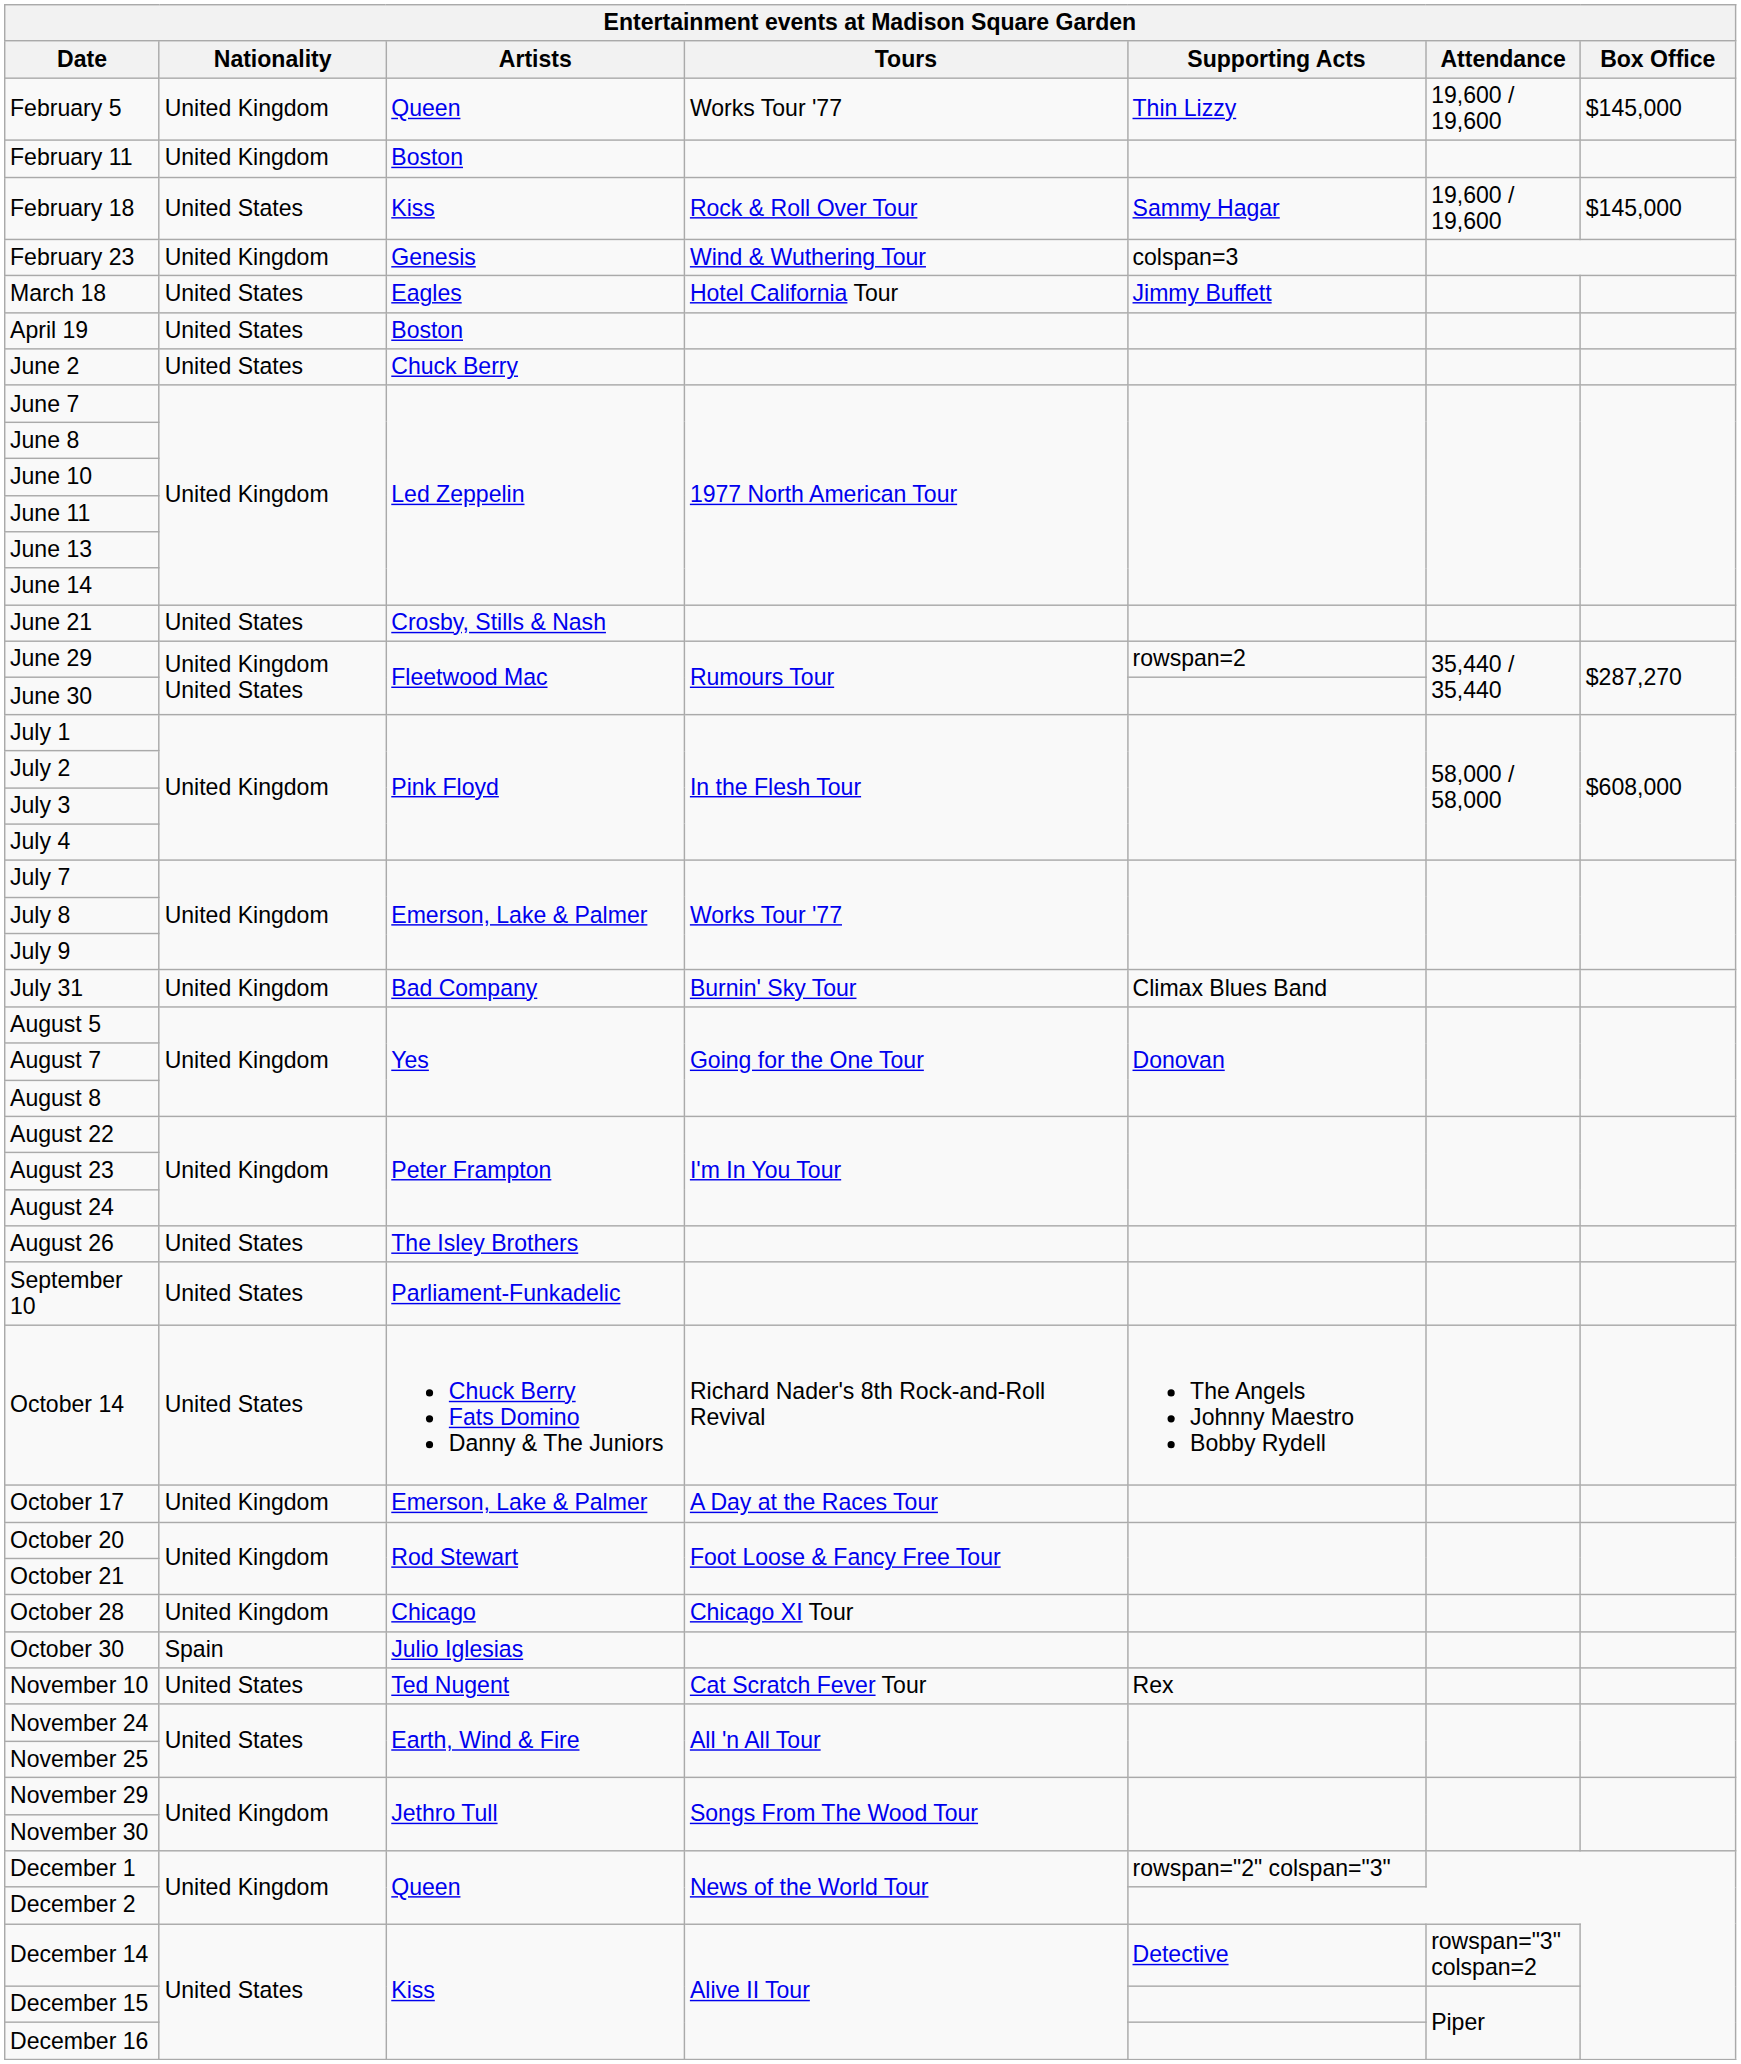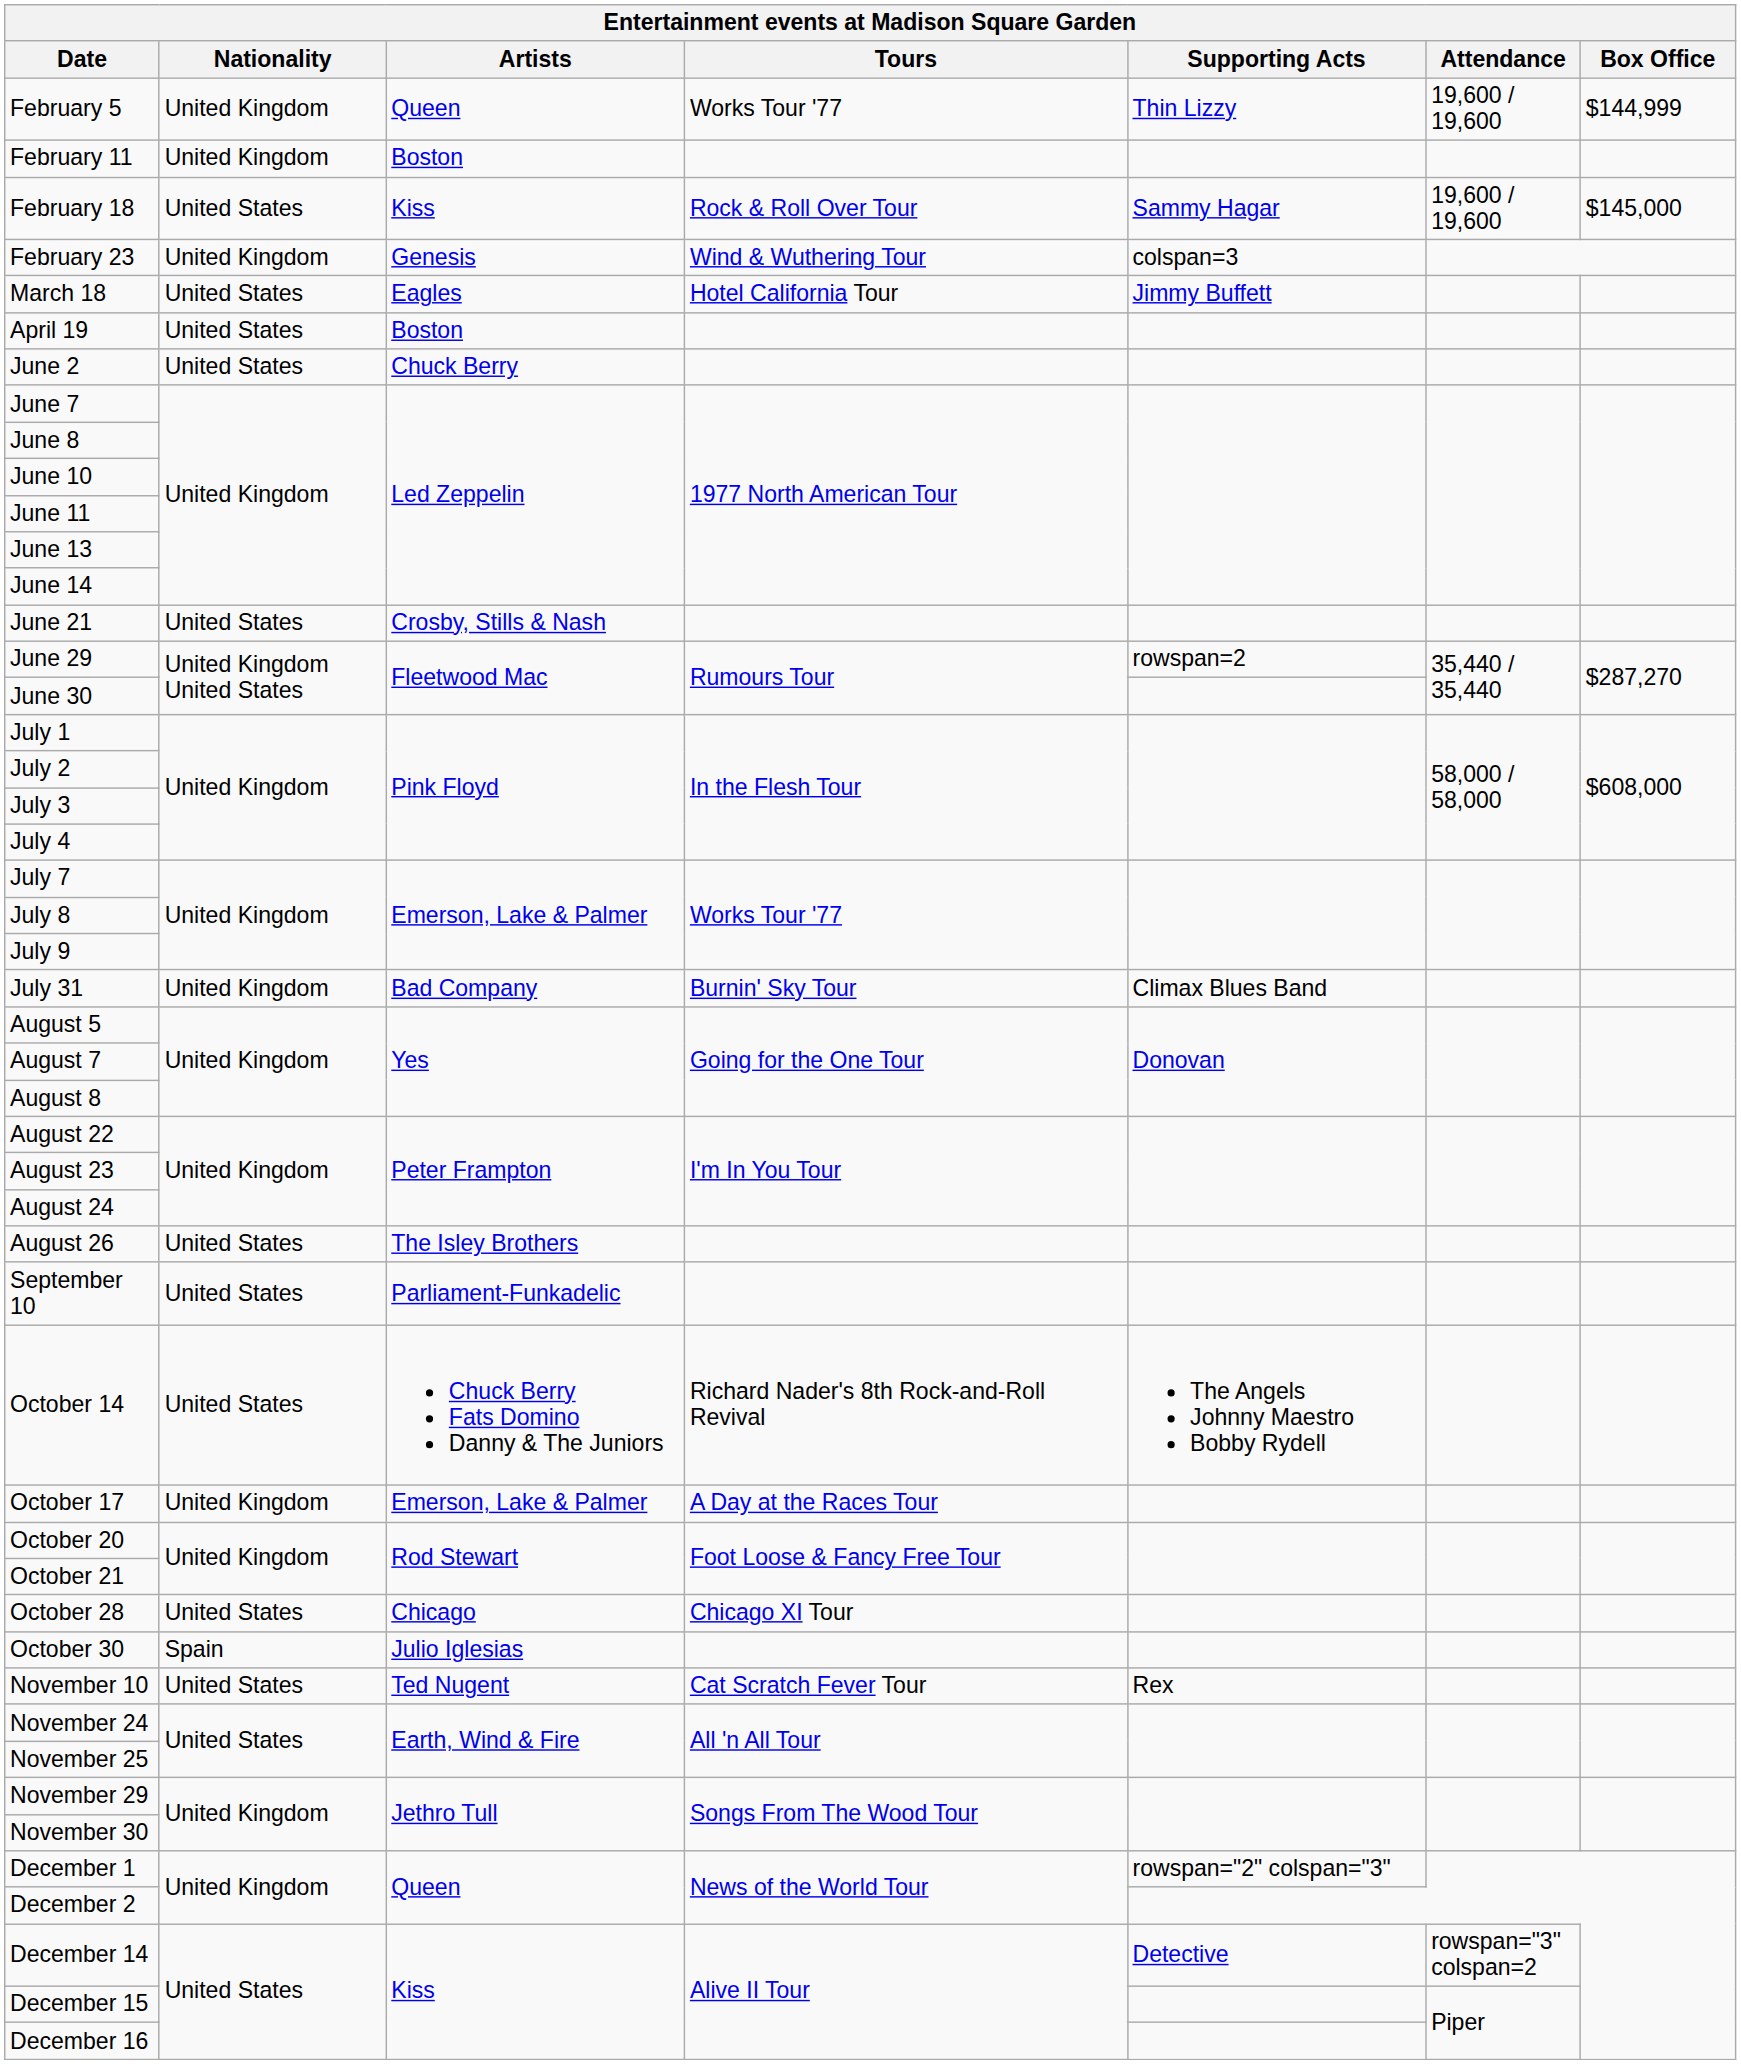(1634, 108) $145,000 -> (1634, 108) $144,999
(247, 1612) United Kingdom -> (234, 1612) United States
